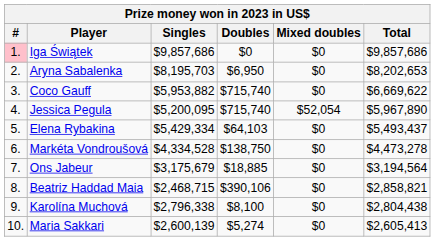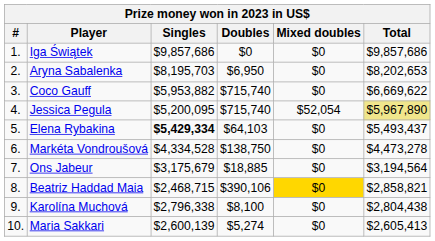(16, 52) pink background -> (16, 52) no background
(397, 110) no background -> (397, 110) khaki background
(184, 129) normal -> (184, 129) bold
(319, 187) no background -> (319, 187) gold background
